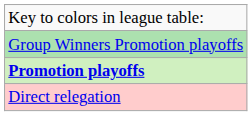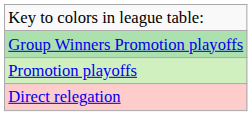(76, 70) bold -> (73, 70) normal
